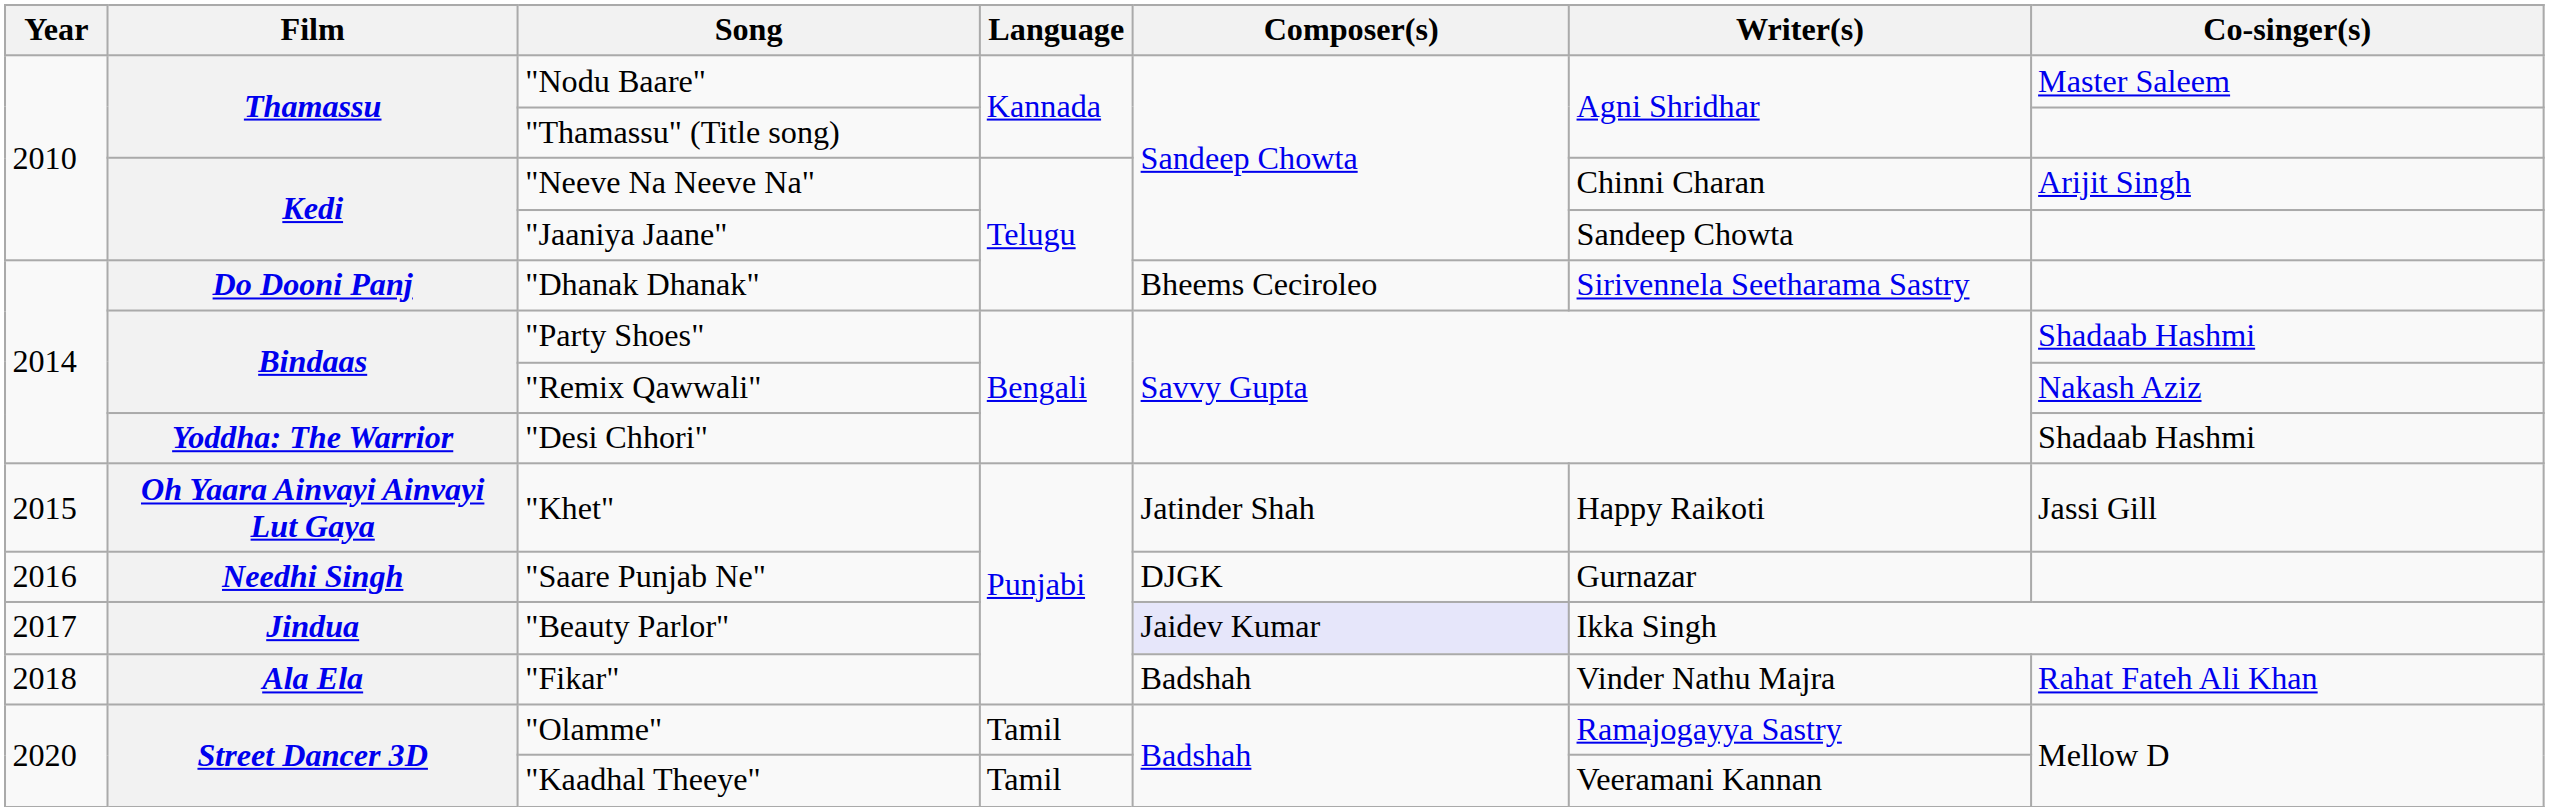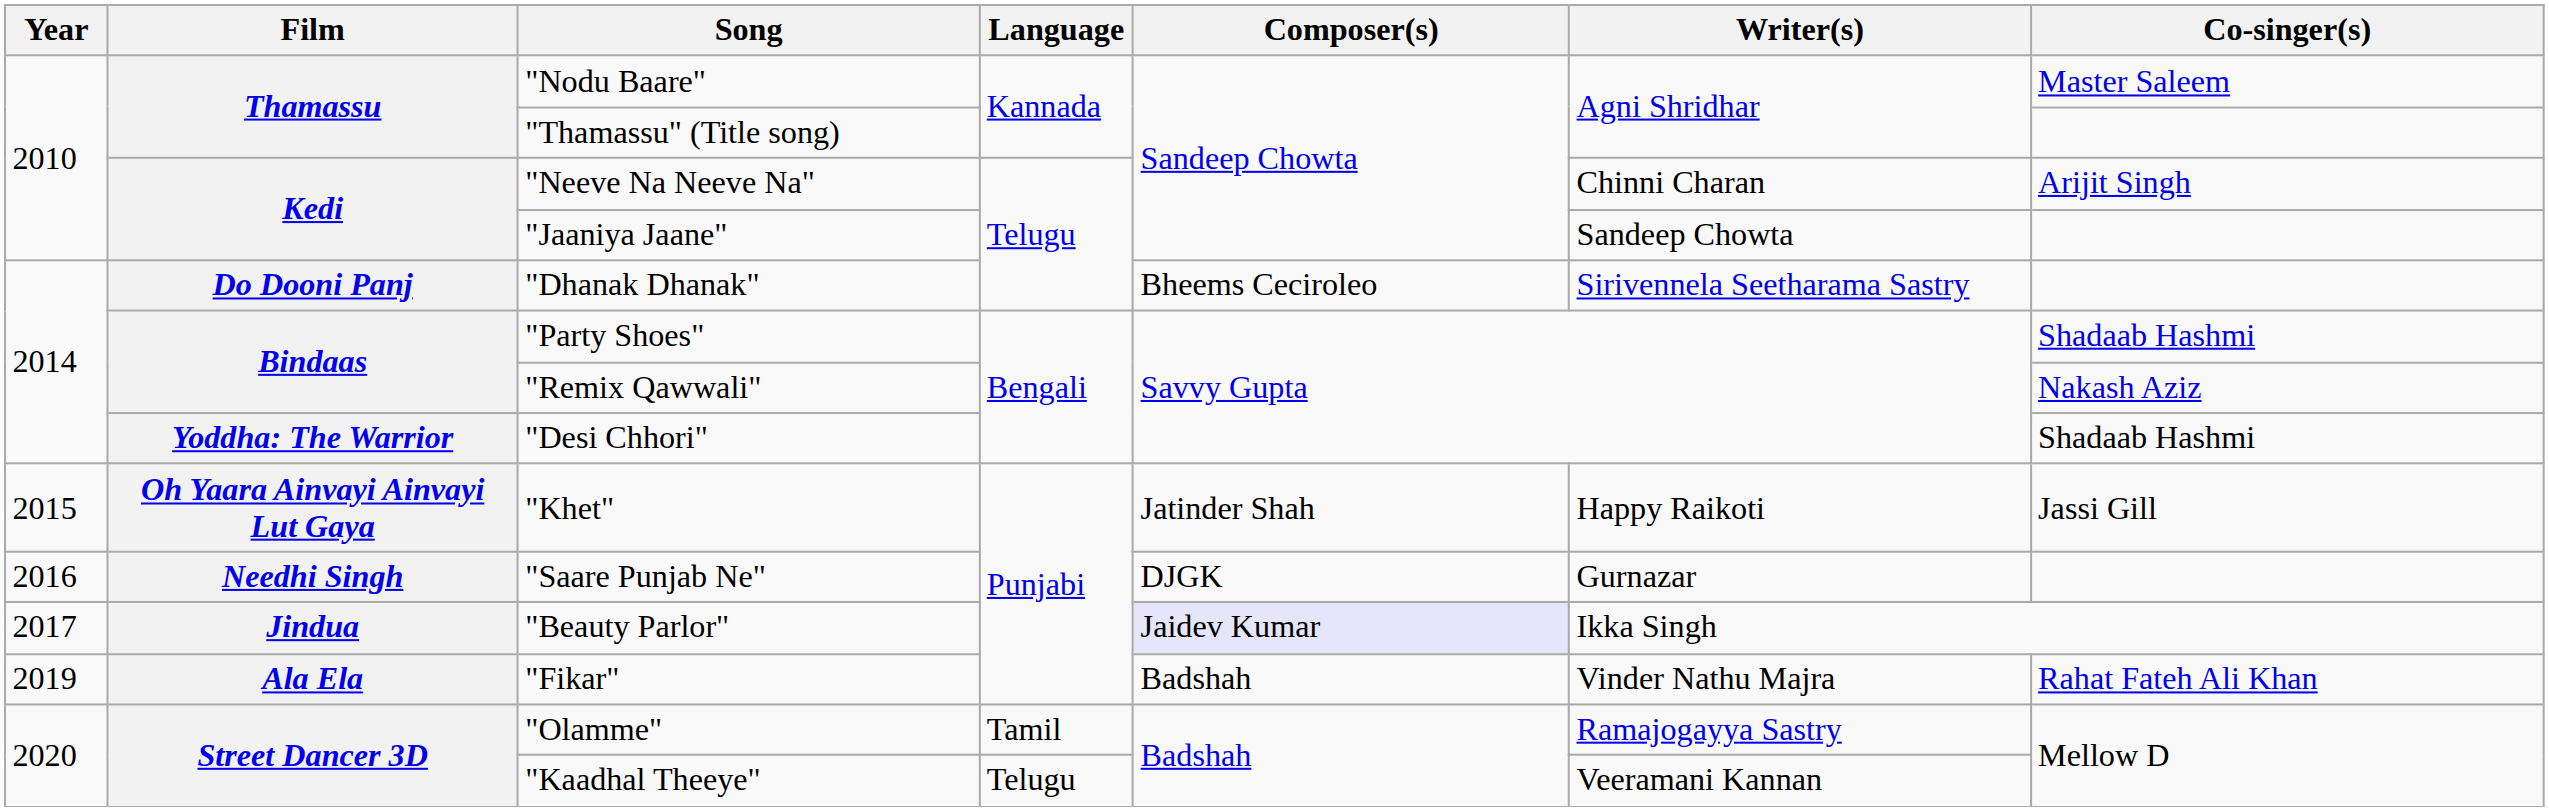(45, 678) 2018 -> (45, 678) 2019
(1024, 780) Tamil -> (1031, 780) Telugu
